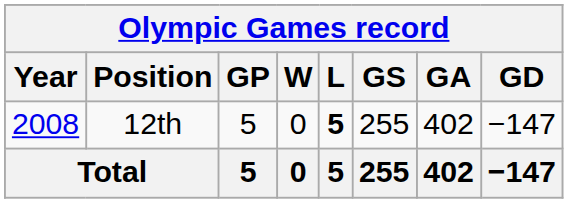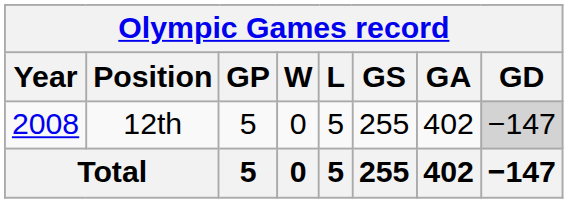(336, 124) bold -> (336, 124) normal
(522, 124) no background -> (522, 124) lightgrey background
